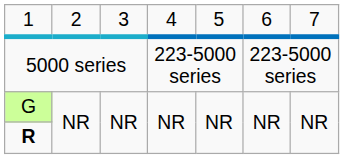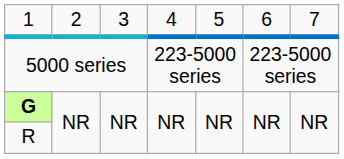(28, 106) normal -> (28, 106) bold
(28, 137) bold -> (28, 137) normal
